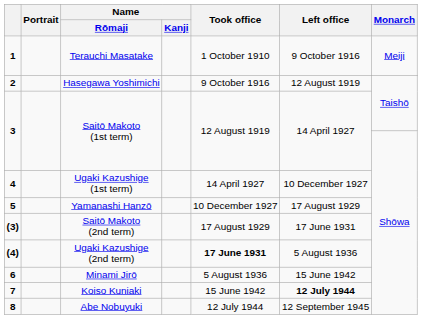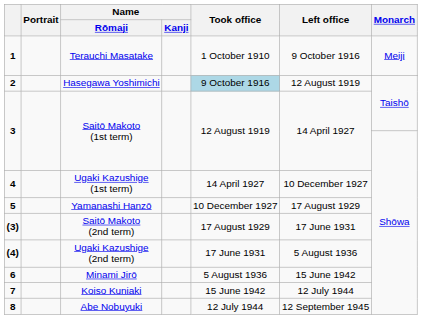(235, 83) no background -> (235, 83) lightblue background
(235, 253) bold -> (235, 253) normal
(326, 290) bold -> (326, 290) normal
